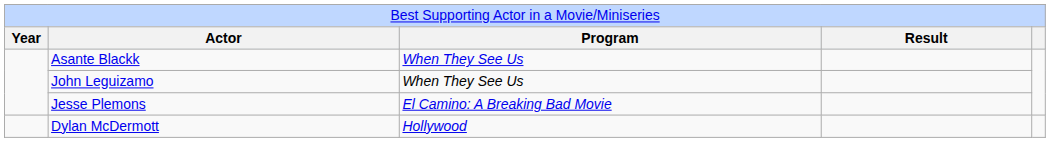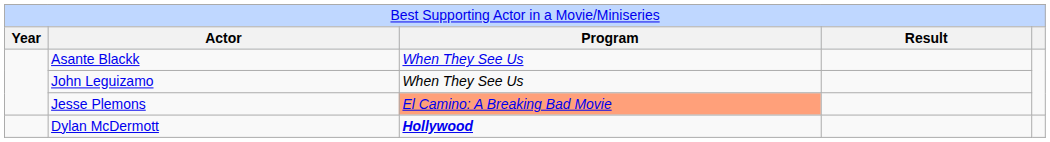(507, 104) no background -> (507, 104) lightsalmon background
(435, 126) normal -> (438, 126) bold
